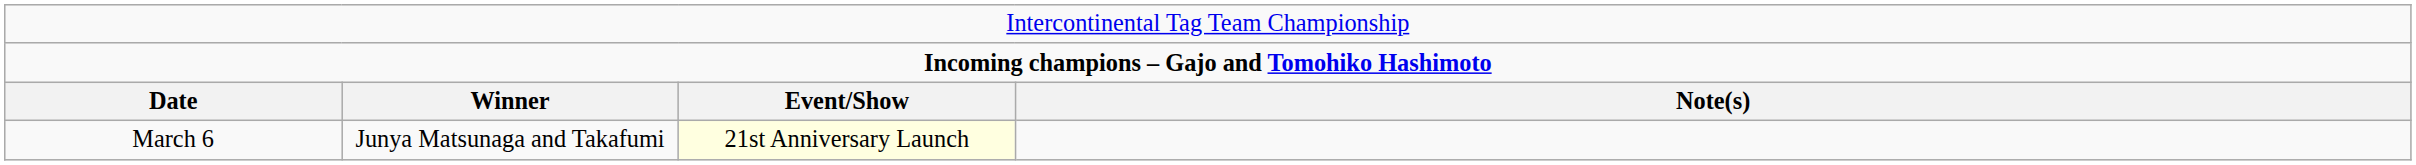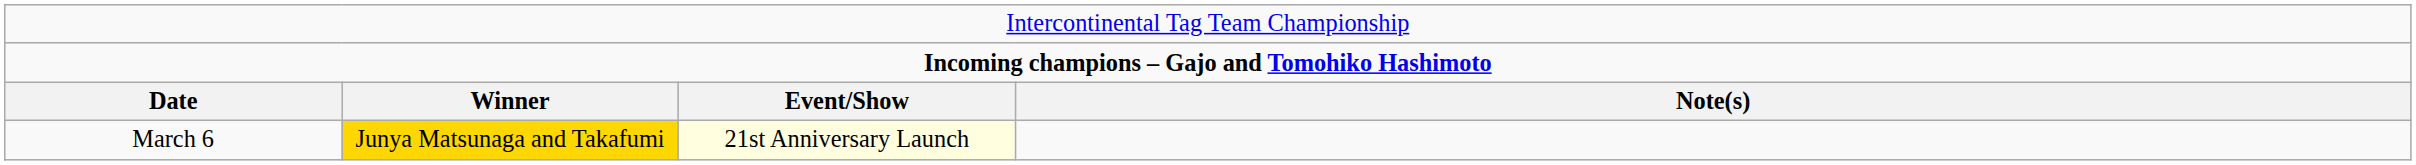(510, 139) no background -> (510, 139) gold background
